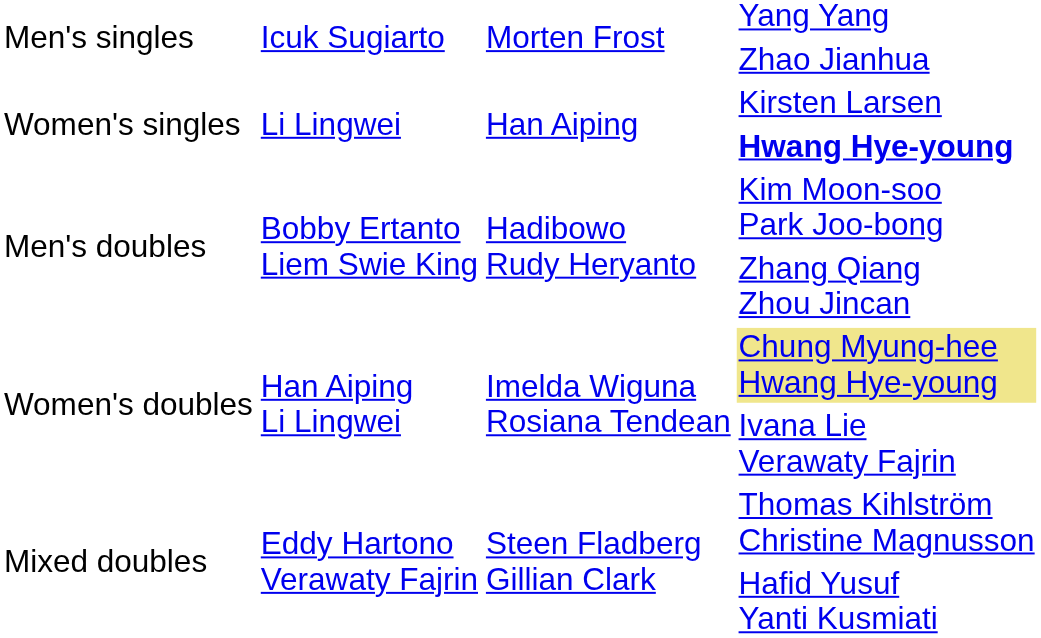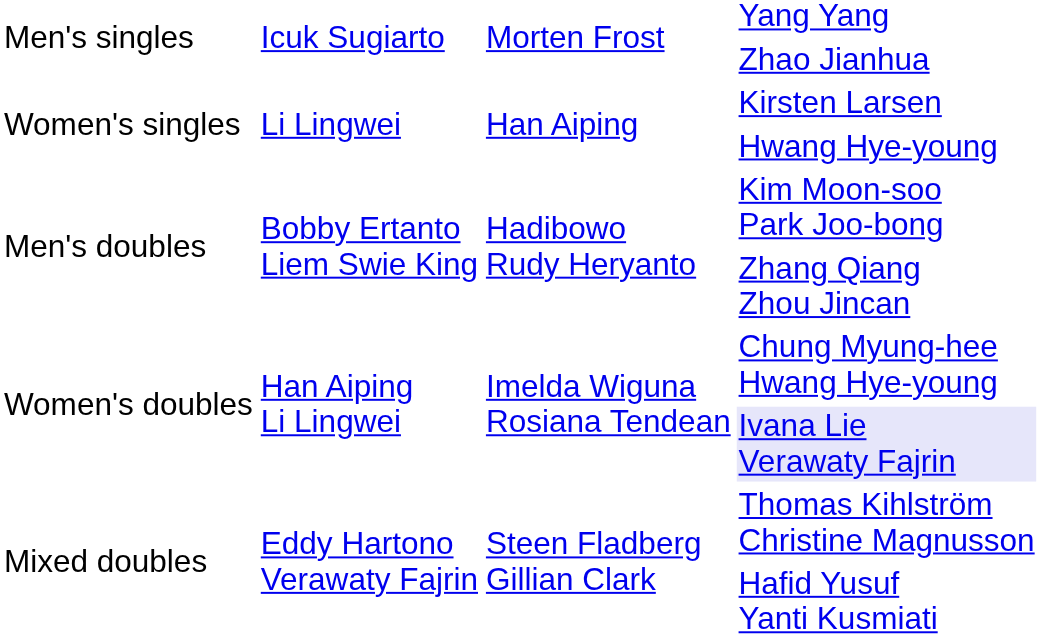(876, 146) bold -> (868, 146) normal
(868, 364) khaki background -> (868, 364) no background
(847, 443) no background -> (847, 443) lavender background
